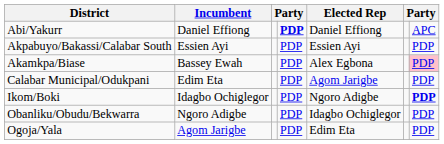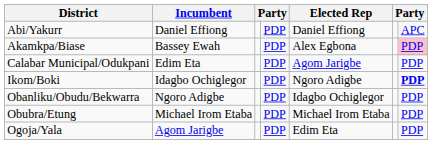(292, 29) bold -> (275, 29) normal
- row: (89, 46)
+ row: (42, 114)
